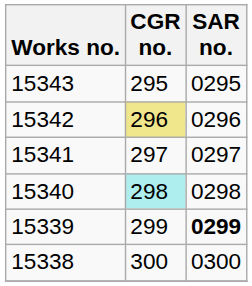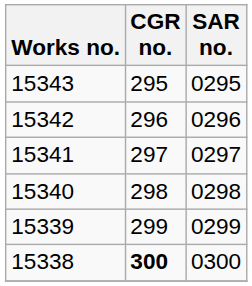(149, 119) khaki background -> (149, 119) no background
(149, 190) paleturquoise background -> (149, 190) no background
(216, 226) bold -> (216, 226) normal
(149, 262) normal -> (149, 262) bold
